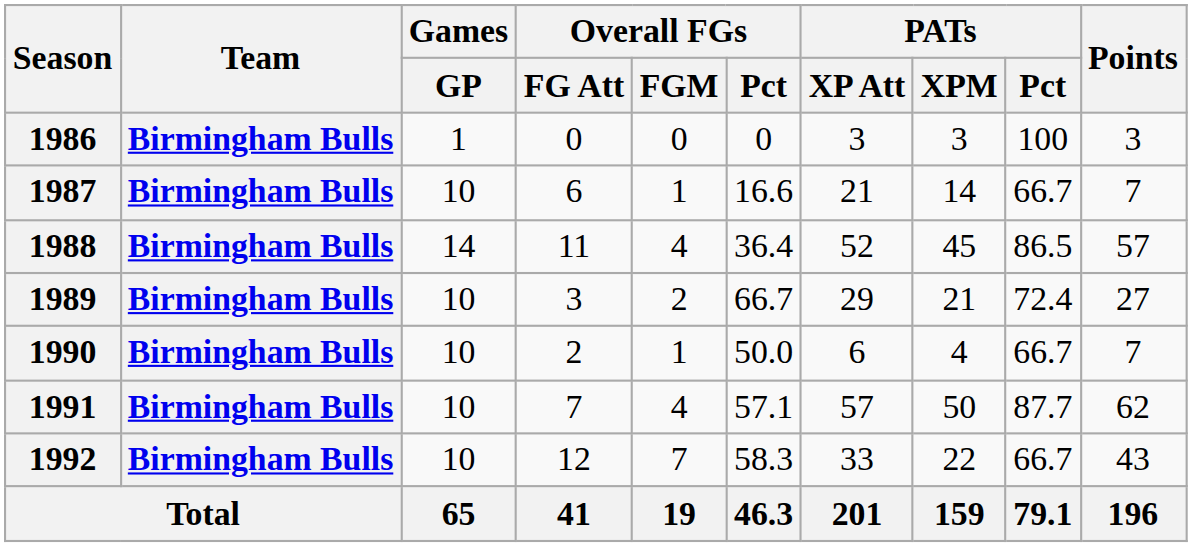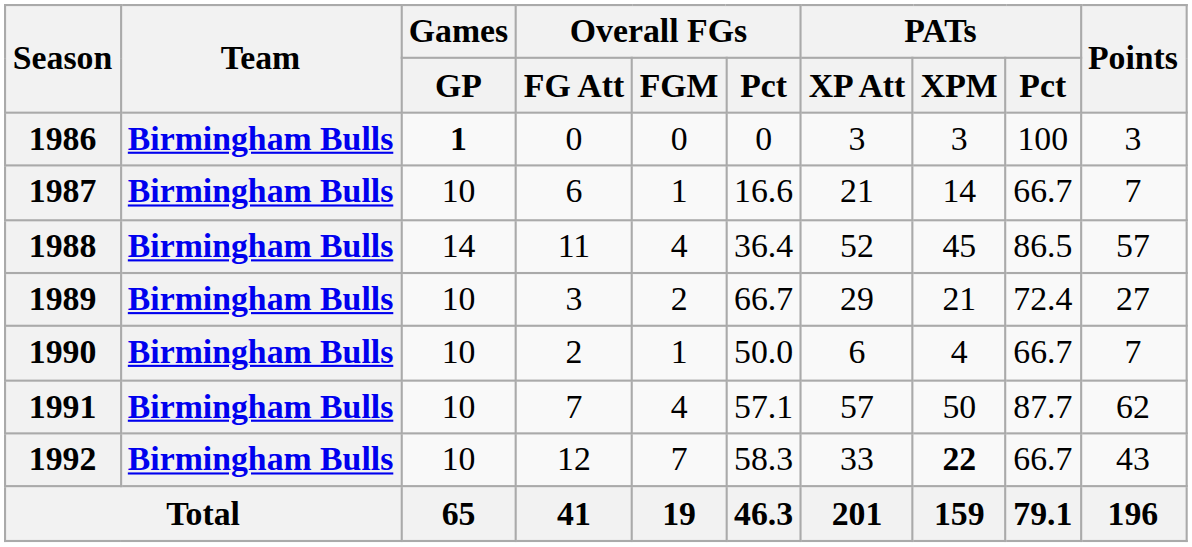(459, 138) normal -> (459, 138) bold
(959, 459) normal -> (959, 459) bold
